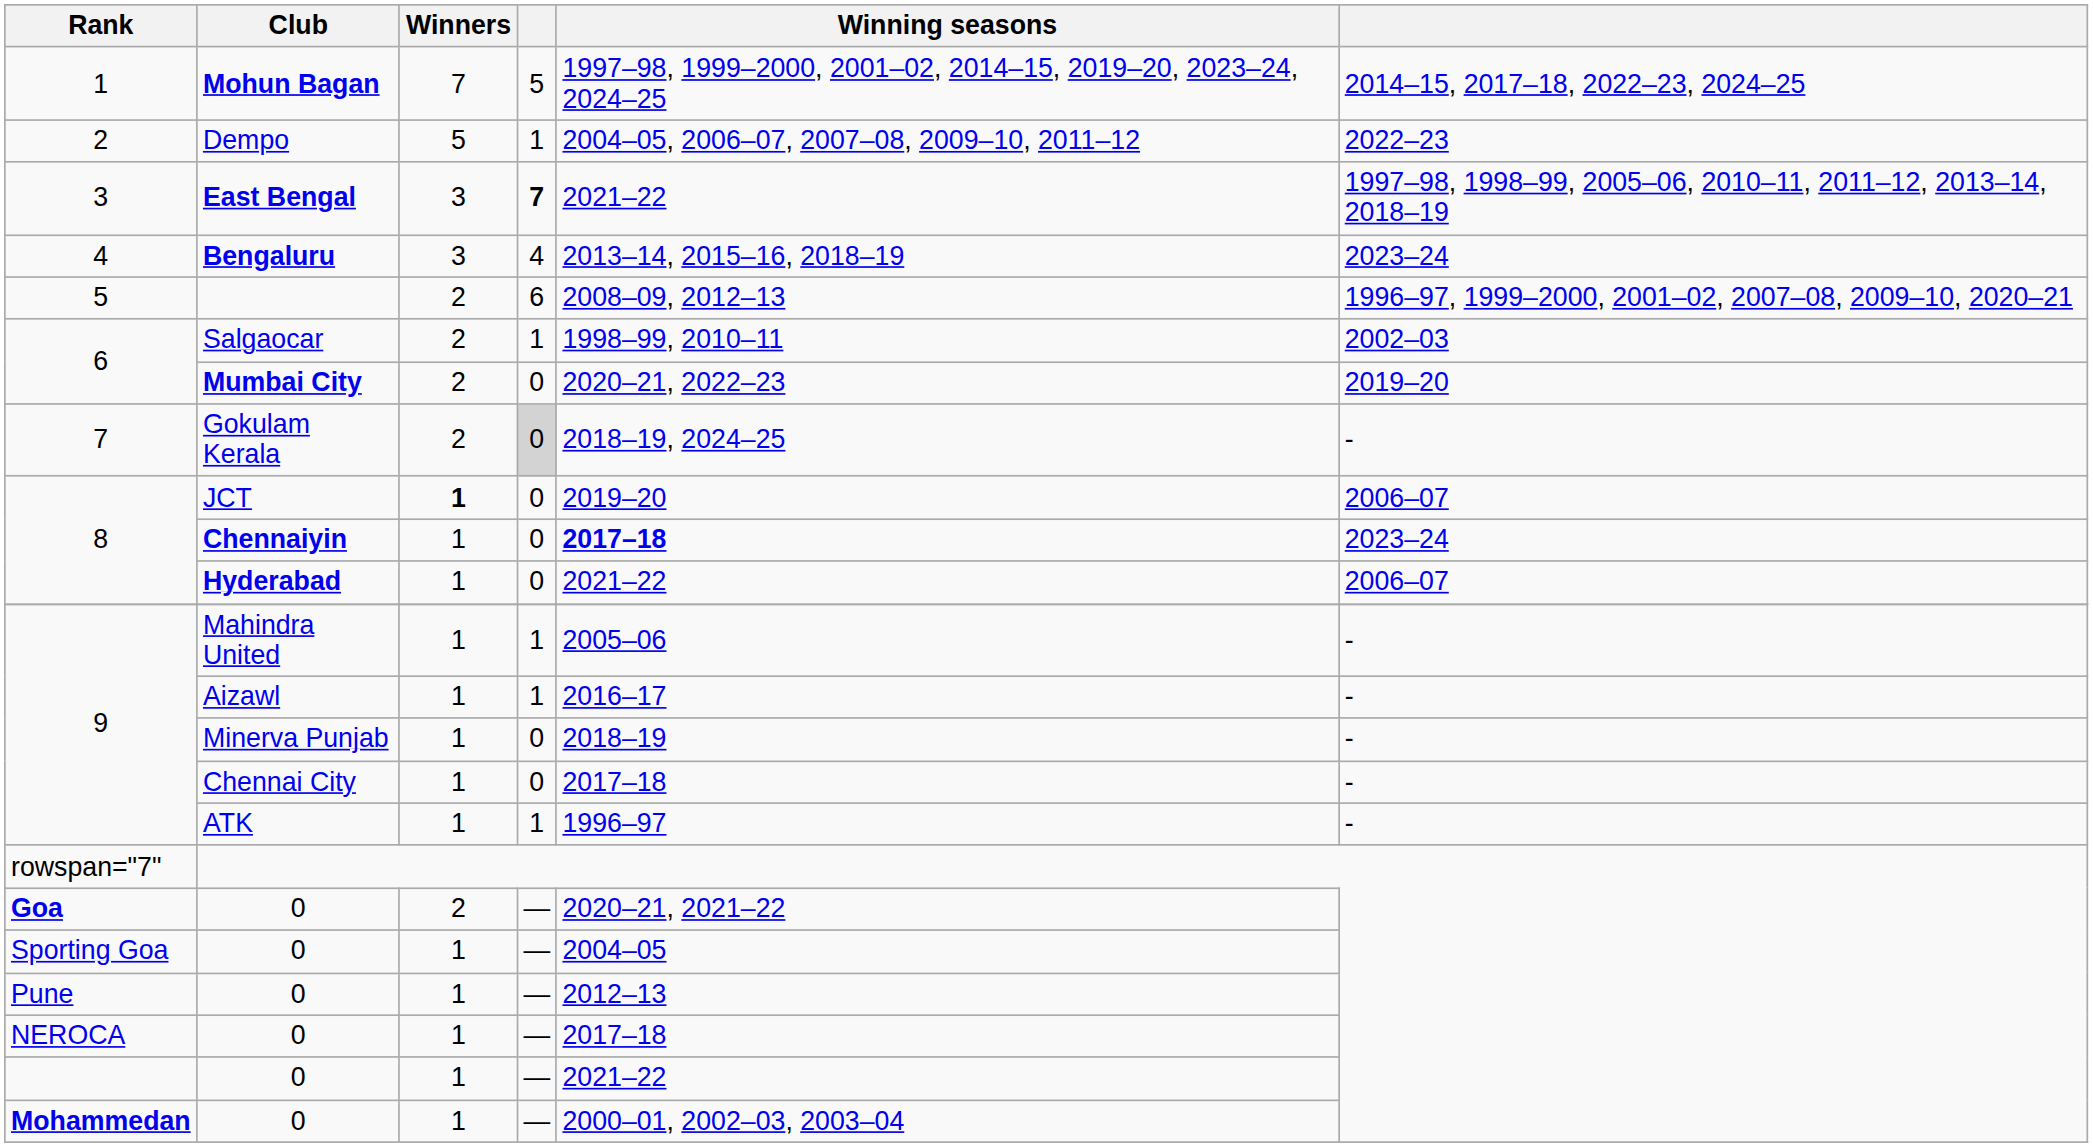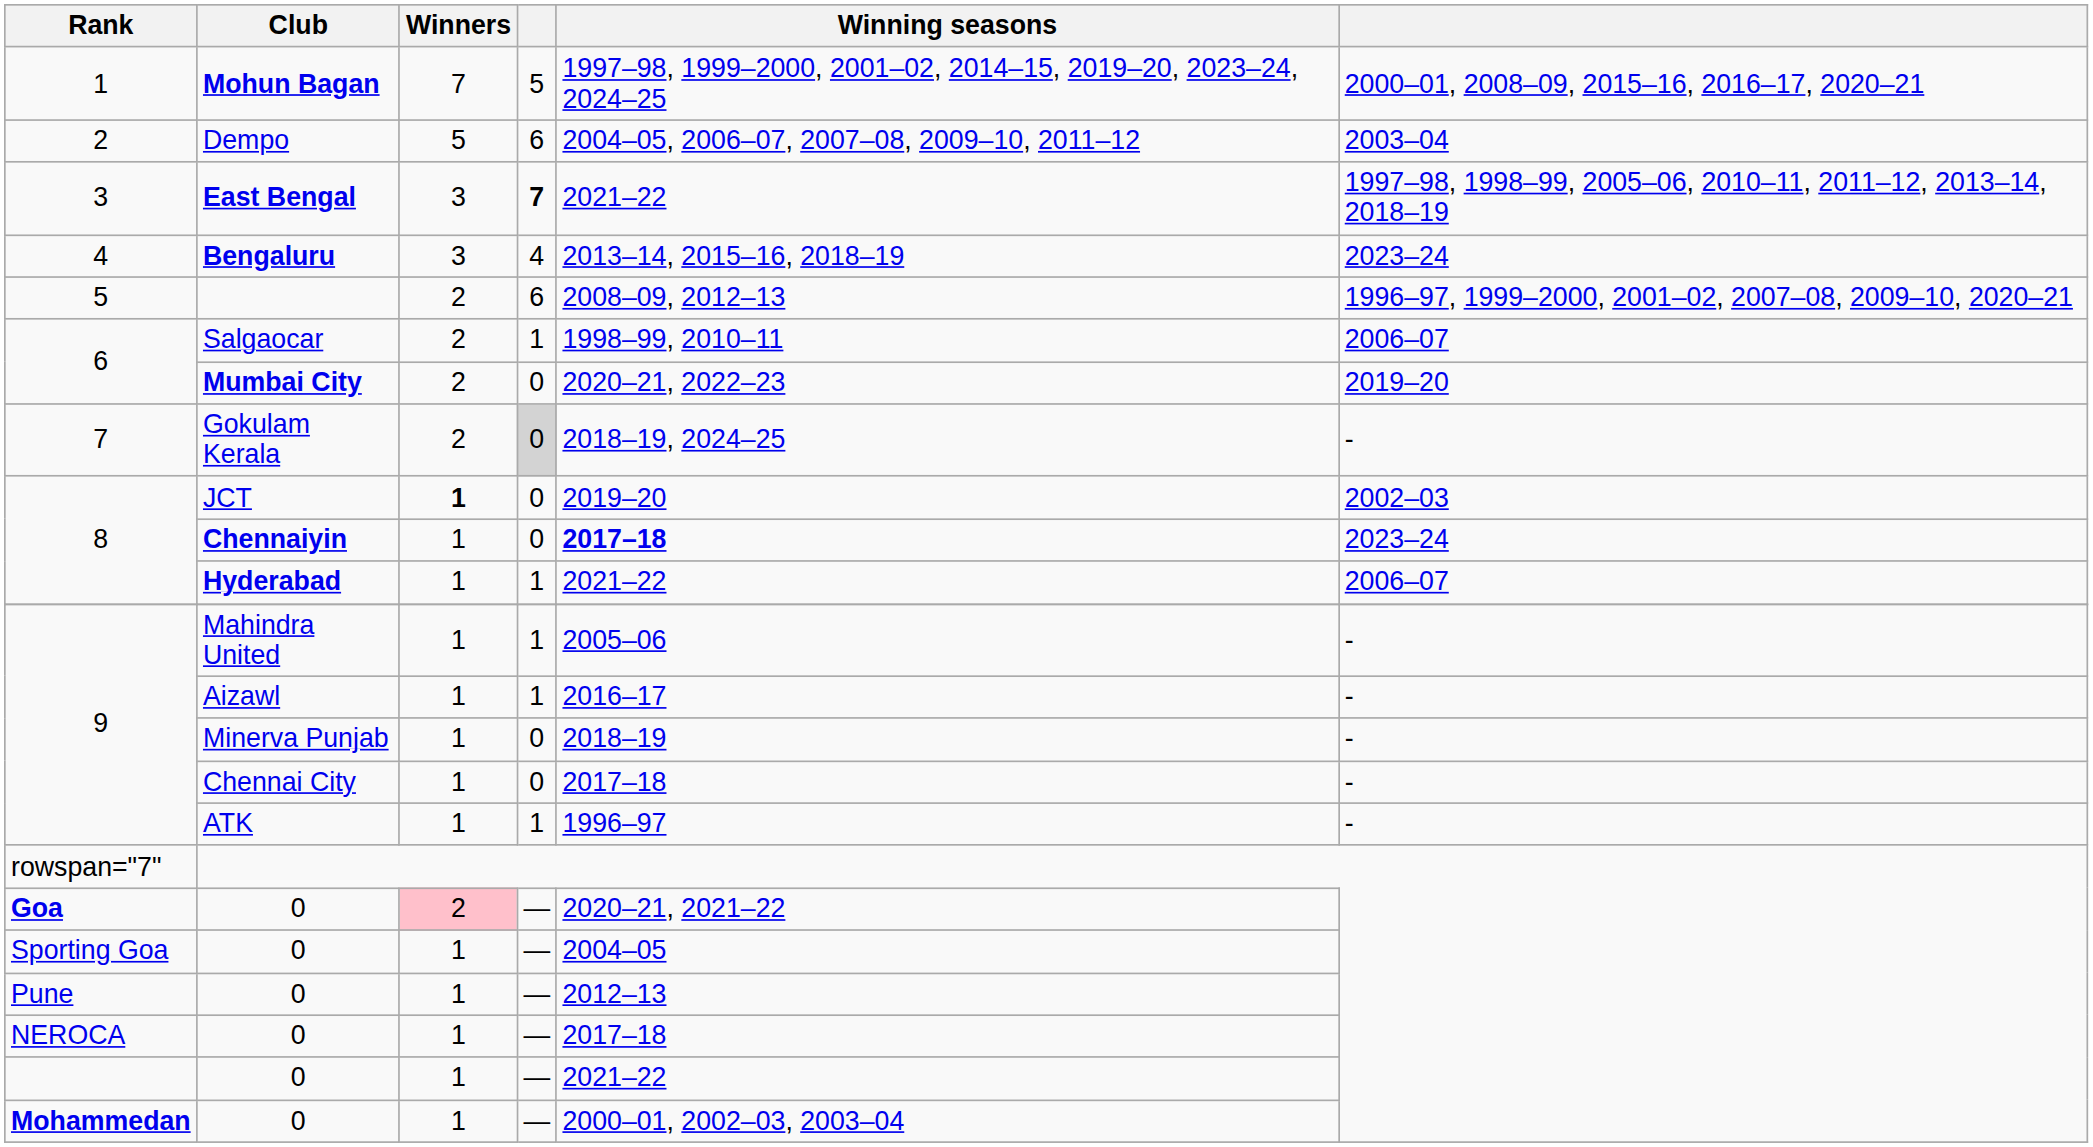(1575, 83) 2014–15, 2017–18, 2022–23, 2024–25 -> (1635, 83) 2000–01, 2008–09, 2015–16, 2016–17, 2020–21
(537, 140) 1 -> (537, 140) 6
(1397, 140) 2022–23 -> (1397, 140) 2003–04
(1397, 340) 2002–03 -> (1397, 340) 2006–07
(1397, 497) 2006–07 -> (1397, 497) 2002–03
(537, 582) 0 -> (537, 582) 1
(459, 908) no background -> (459, 908) pink background
